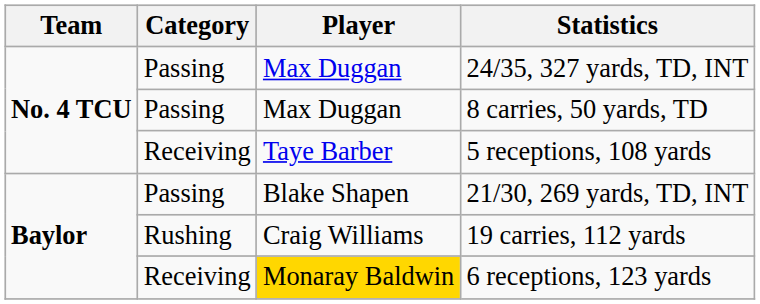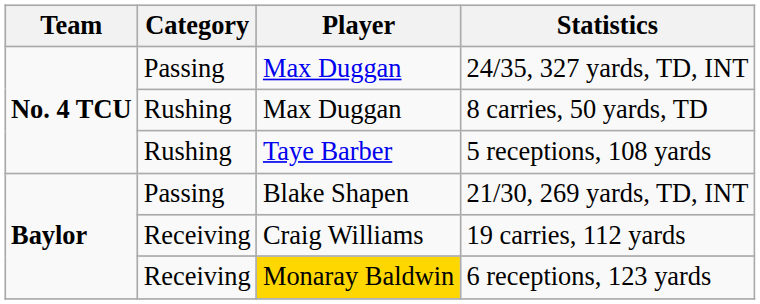(184, 109) Passing -> (188, 109) Rushing
(197, 151) Receiving -> (188, 151) Rushing
(188, 235) Rushing -> (197, 235) Receiving
